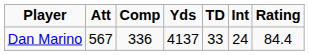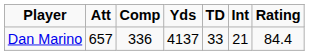(101, 38) 567 -> (101, 38) 657
(240, 38) 24 -> (240, 38) 21
